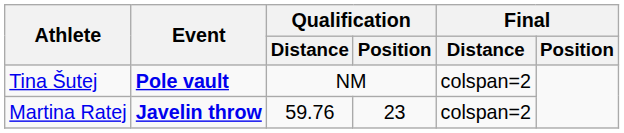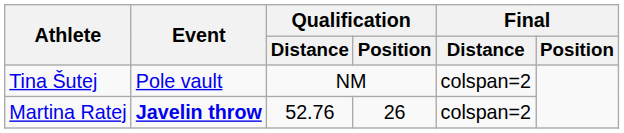(182, 81) bold -> (179, 81) normal
(310, 112) 59.76 -> (310, 112) 52.76
(395, 112) 23 -> (395, 112) 26
